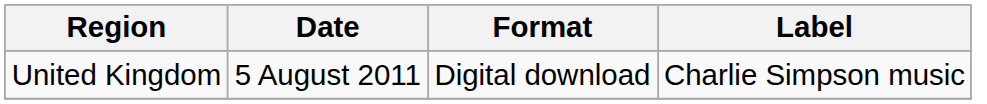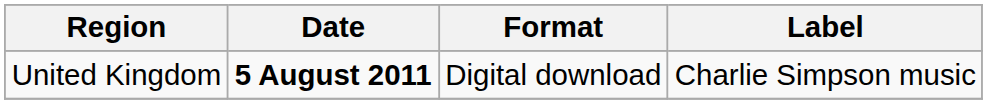(328, 74) normal -> (333, 74) bold
